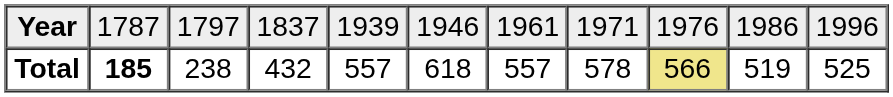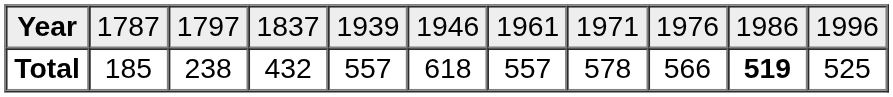(128, 69) bold -> (128, 69) normal
(687, 69) khaki background -> (687, 69) no background
(767, 69) normal -> (767, 69) bold
